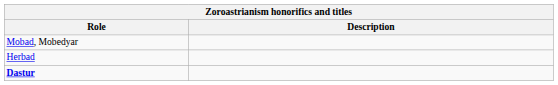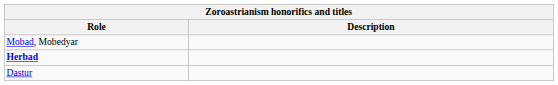(21, 57) normal -> (22, 57) bold
(21, 73) bold -> (19, 73) normal
